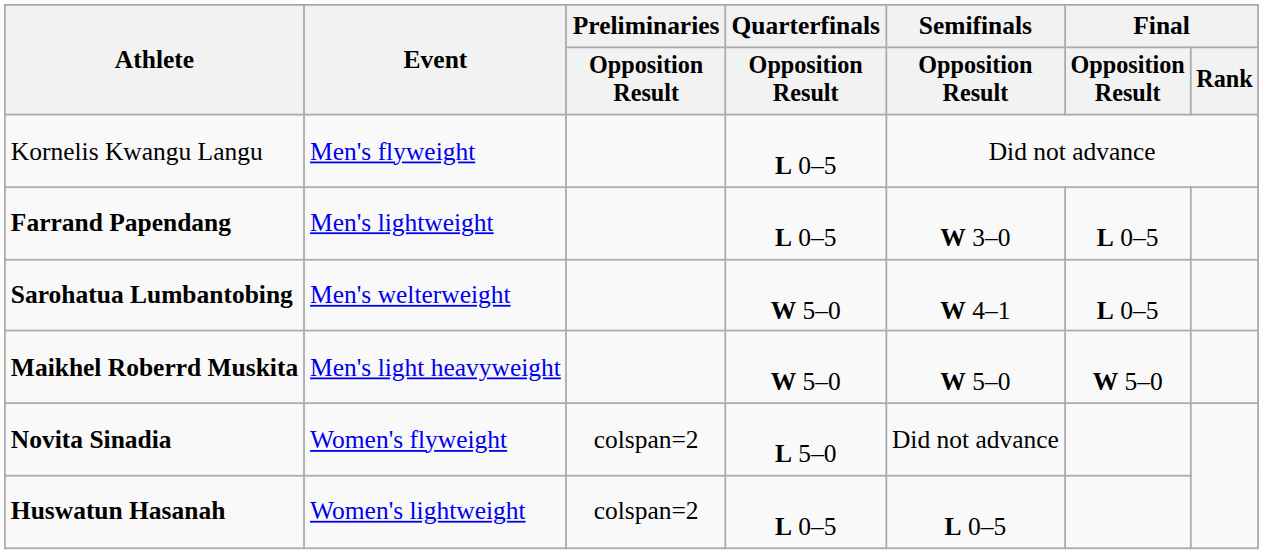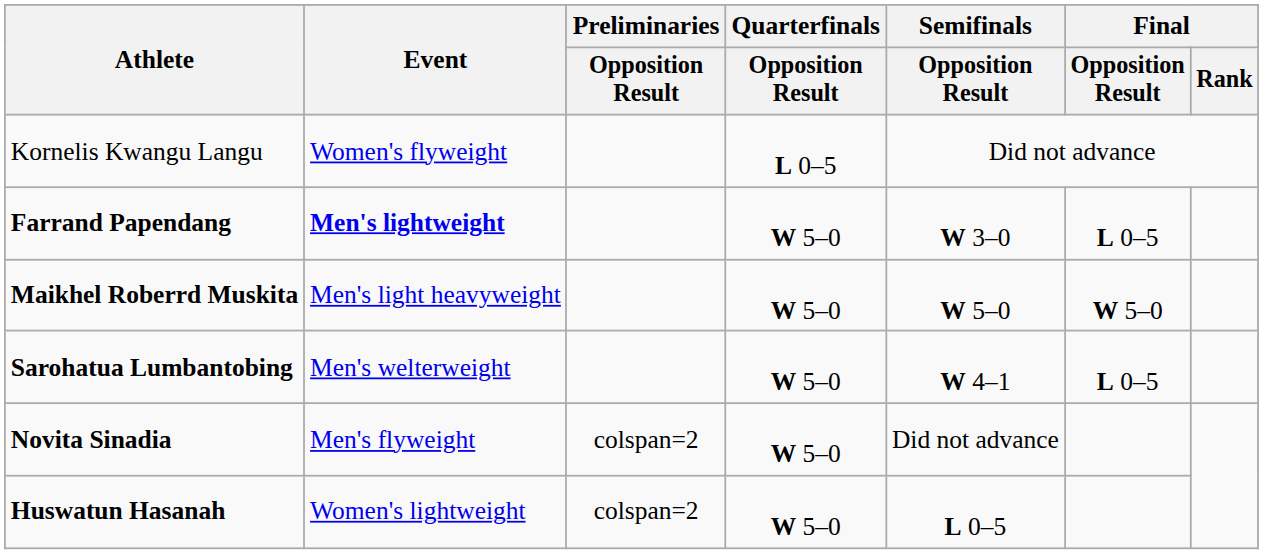(393, 151) Men's flyweight -> (409, 151) Women's flyweight
(402, 223) normal -> (407, 223) bold
(806, 238) L 0–5 -> (806, 238) W 5–0
rows swapped: (152, 295) <-> (154, 367)
(409, 439) Women's flyweight -> (393, 439) Men's flyweight
(806, 454) L 5–0 -> (806, 454) W 5–0
(806, 526) L 0–5 -> (806, 526) W 5–0
